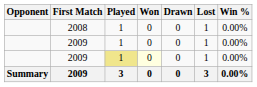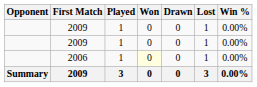(78, 27) 2008 -> (78, 27) 2009
(78, 58) 2009 -> (78, 58) 2006
(121, 58) khaki background -> (121, 58) no background
